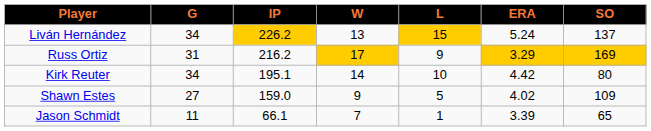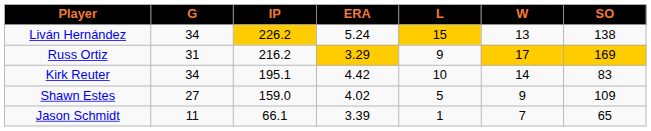columns swapped: (357, 14) <-> (522, 14)
(605, 34) 137 -> (605, 34) 138
(605, 75) 80 -> (605, 75) 83
